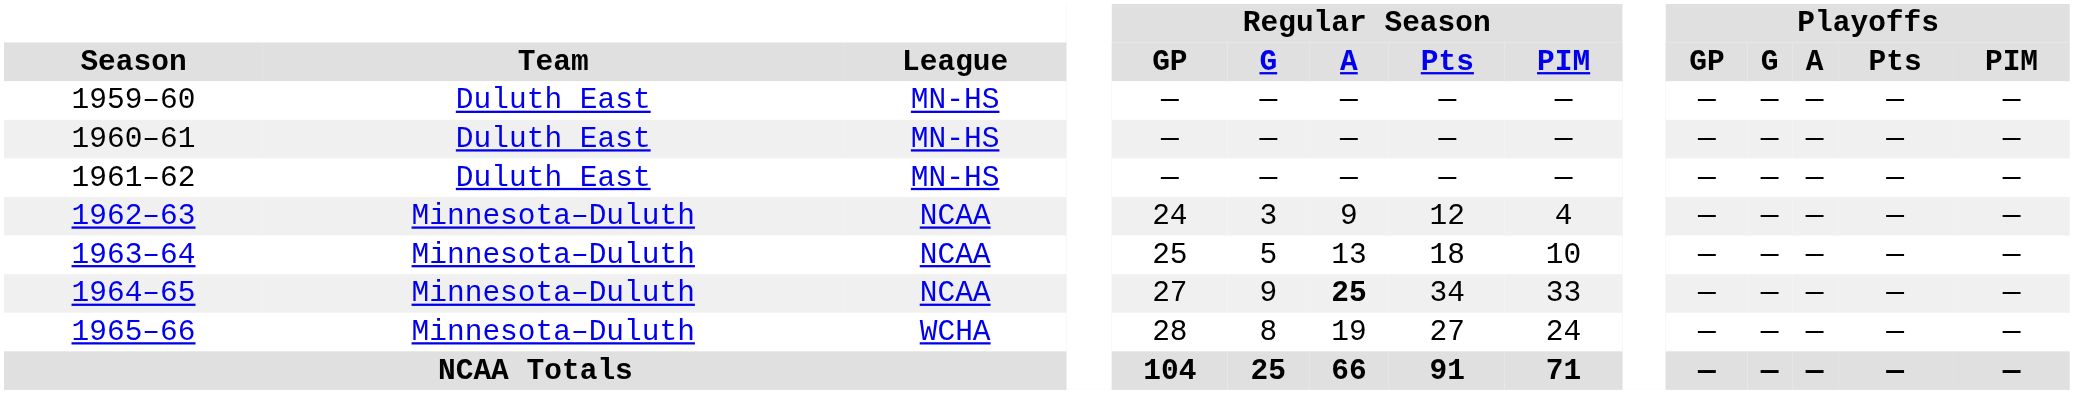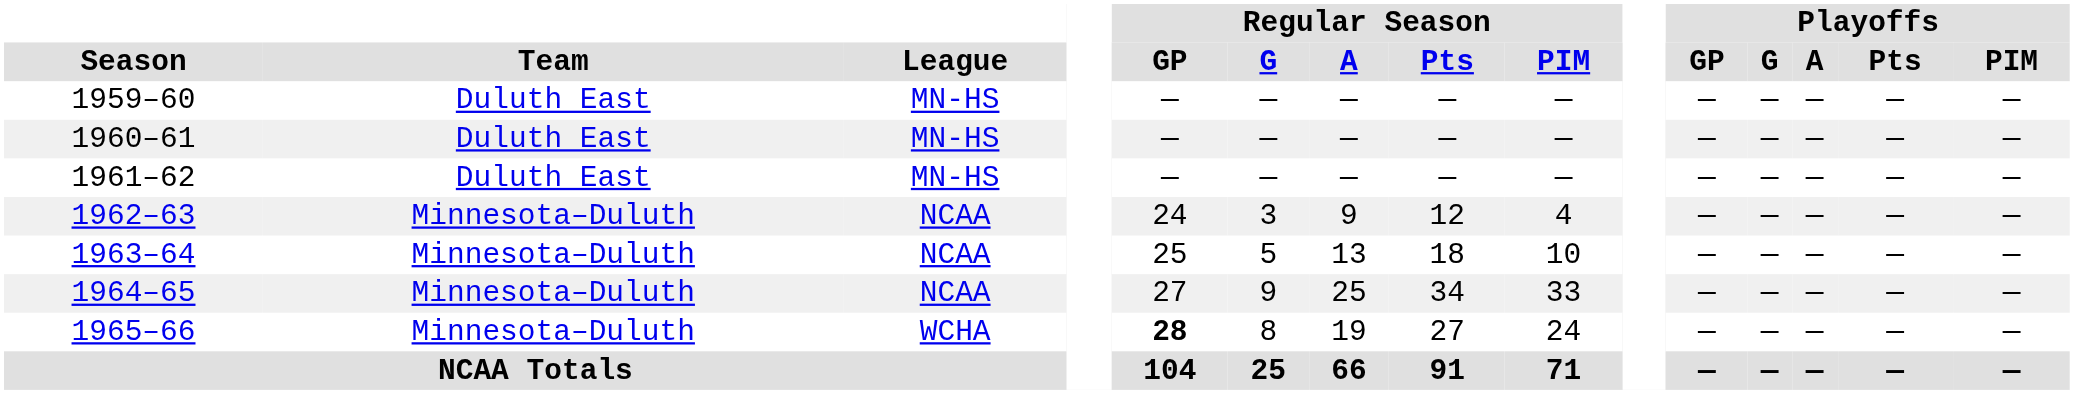(1349, 293) bold -> (1349, 293) normal
(1170, 332) normal -> (1170, 332) bold
